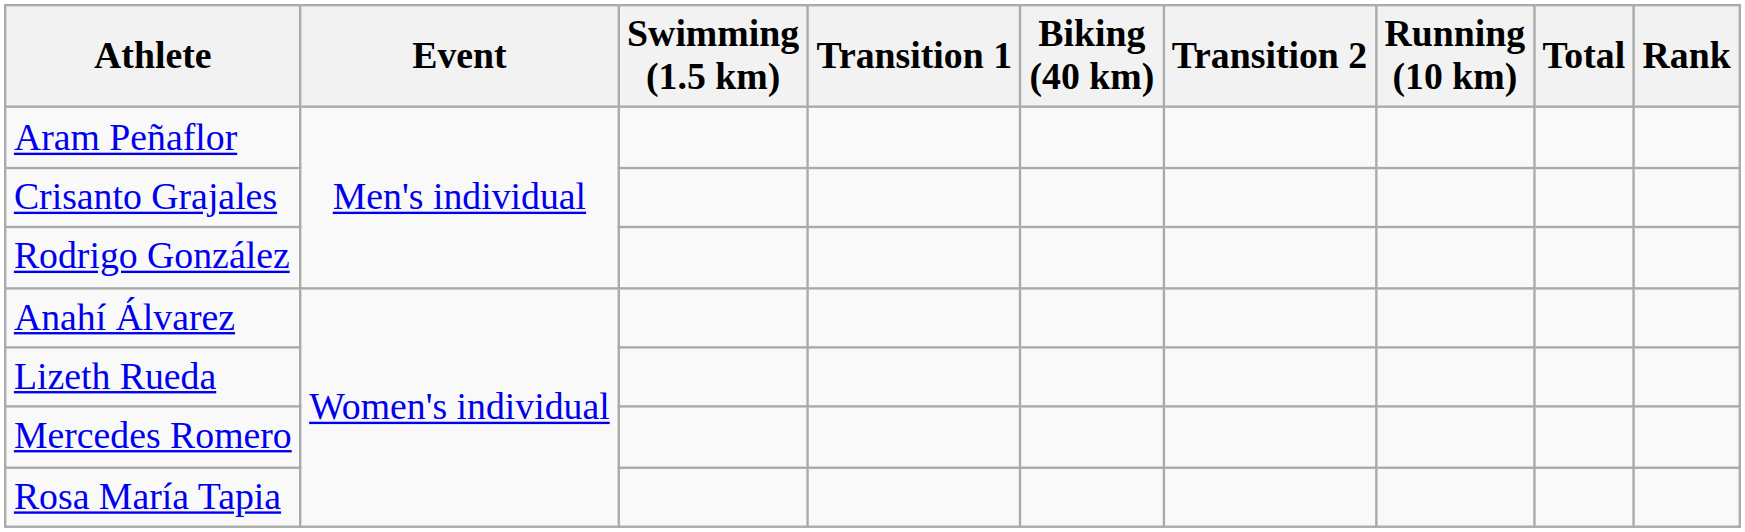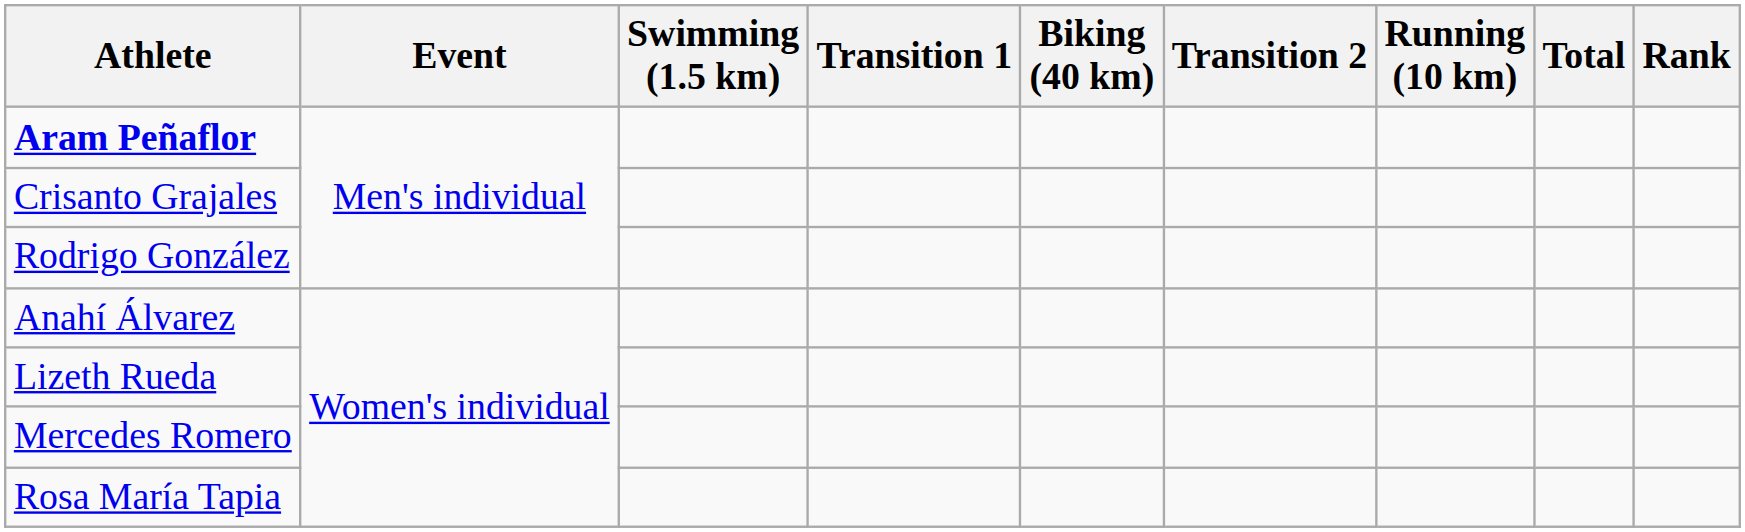(126, 136) normal -> (135, 136) bold
